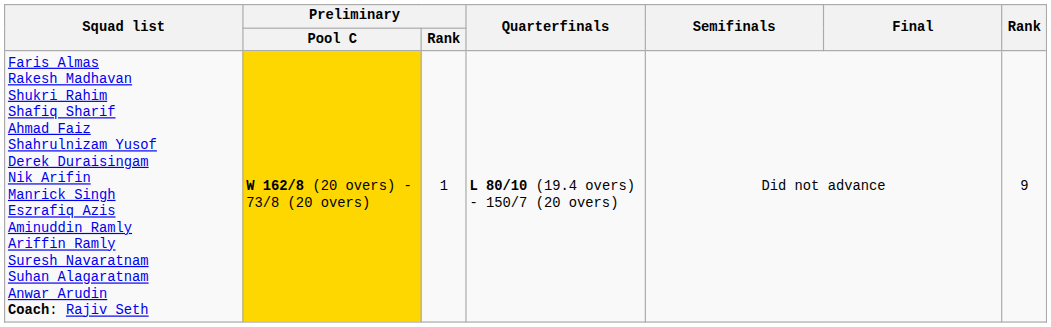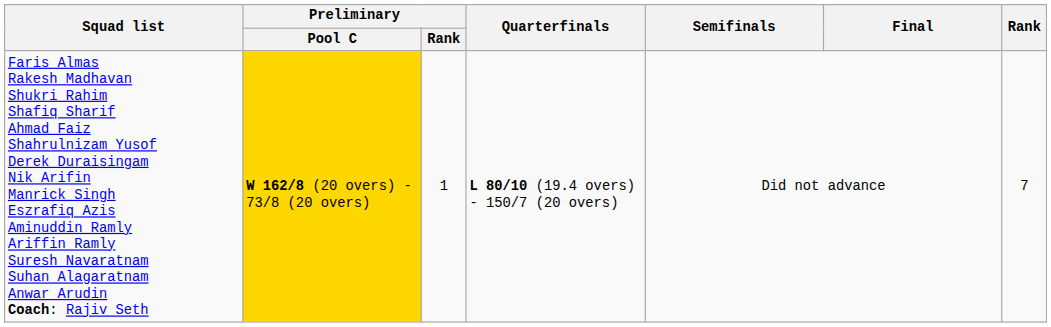(1024, 186) 9 -> (1024, 186) 7
